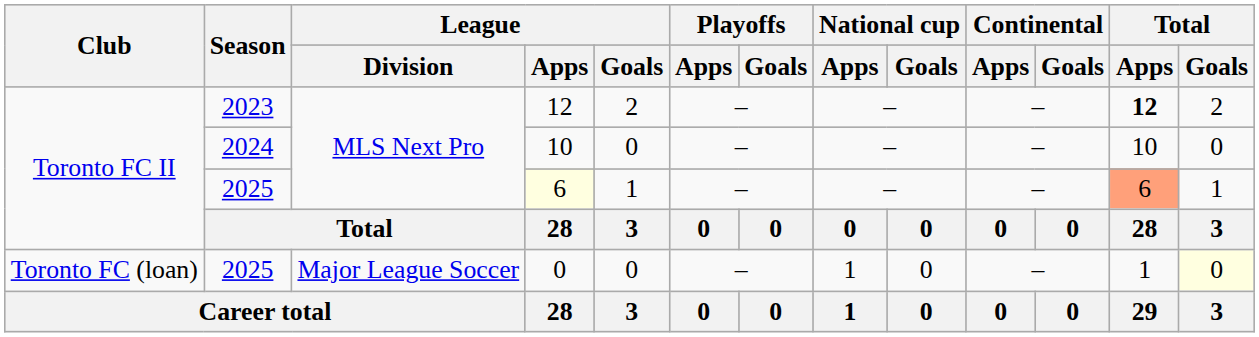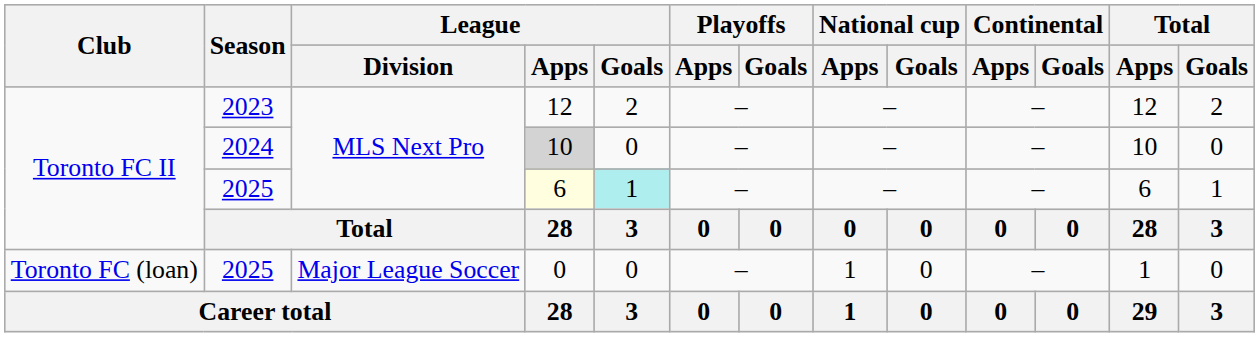(1145, 106) bold -> (1145, 106) normal
(560, 147) no background -> (560, 147) lightgrey background
(632, 188) no background -> (632, 188) paleturquoise background
(1145, 188) lightsalmon background -> (1145, 188) no background
(1217, 270) lightyellow background -> (1217, 270) no background
